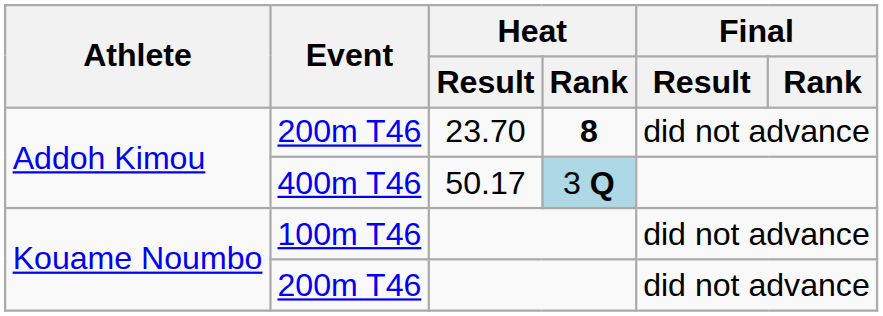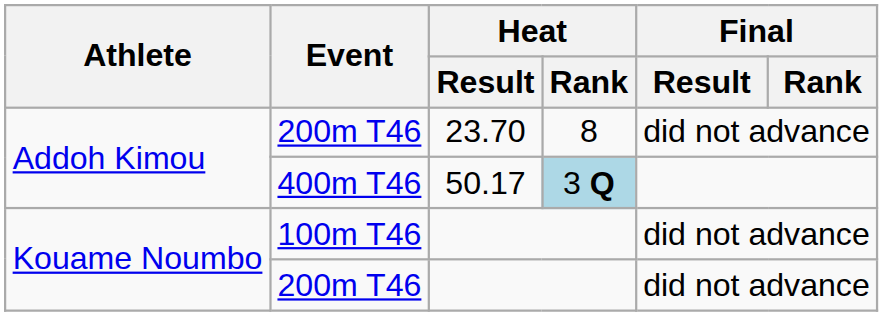(589, 132) bold -> (589, 132) normal
